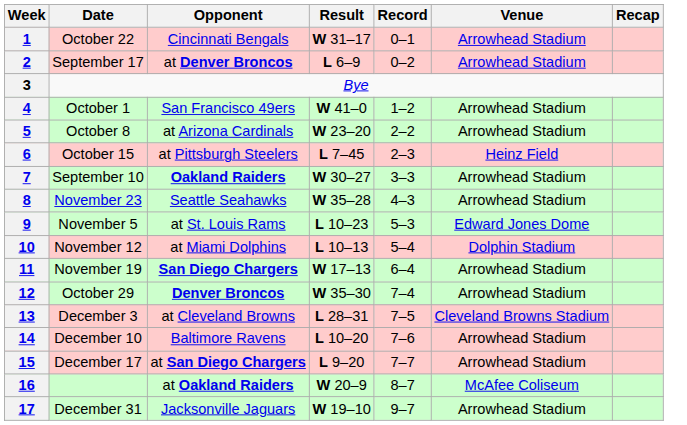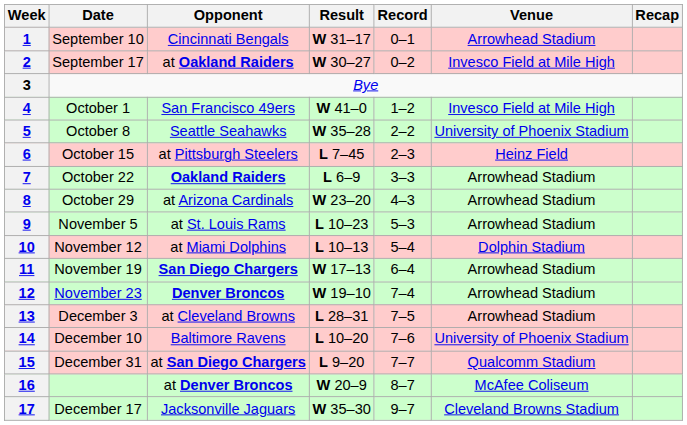(98, 39) October 22 -> (98, 39) September 10
(228, 62) at Denver Broncos -> (228, 62) at Oakland Raiders
(342, 62) L 6–9 -> (342, 62) W 30–27
(522, 62) Arrowhead Stadium -> (532, 62) Invesco Field at Mile High
(522, 108) Arrowhead Stadium -> (532, 108) Invesco Field at Mile High
(228, 131) at Arizona Cardinals -> (228, 131) Seattle Seahawks
(342, 131) W 23–20 -> (342, 131) W 35–28
(522, 131) Arrowhead Stadium -> (532, 131) University of Phoenix Stadium
(98, 177) September 10 -> (98, 177) October 22
(342, 177) W 30–27 -> (342, 177) L 6–9
(98, 200) November 23 -> (98, 200) October 29
(228, 200) Seattle Seahawks -> (228, 200) at Arizona Cardinals
(342, 200) W 35–28 -> (342, 200) W 23–20
(522, 223) Edward Jones Dome -> (532, 223) Arrowhead Stadium
(98, 293) October 29 -> (98, 293) November 23
(342, 293) W 35–30 -> (342, 293) W 19–10
(522, 316) Cleveland Browns Stadium -> (532, 316) Arrowhead Stadium
(522, 339) Arrowhead Stadium -> (532, 339) University of Phoenix Stadium
(98, 362) December 17 -> (98, 362) December 31
(522, 362) Arrowhead Stadium -> (532, 362) Qualcomm Stadium
(228, 385) at Oakland Raiders -> (228, 385) at Denver Broncos
(98, 408) December 31 -> (98, 408) December 17
(342, 408) W 19–10 -> (342, 408) W 35–30
(522, 408) Arrowhead Stadium -> (532, 408) Cleveland Browns Stadium
